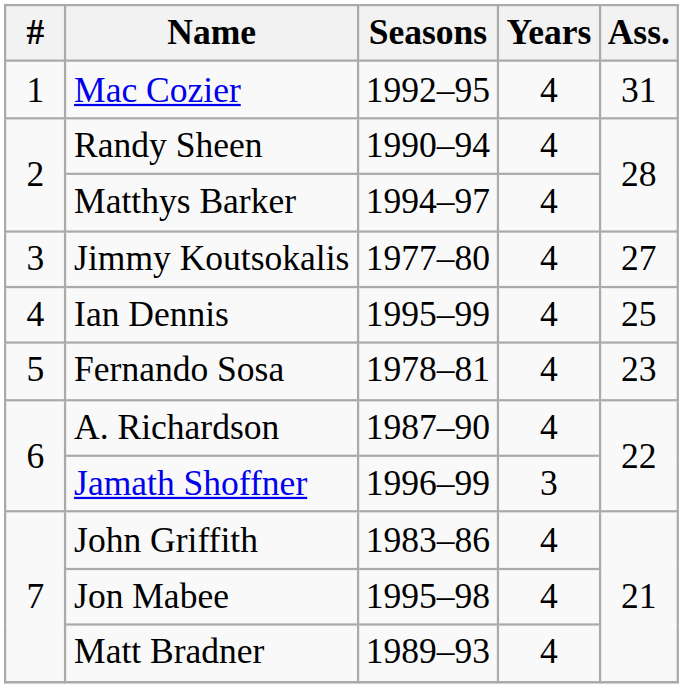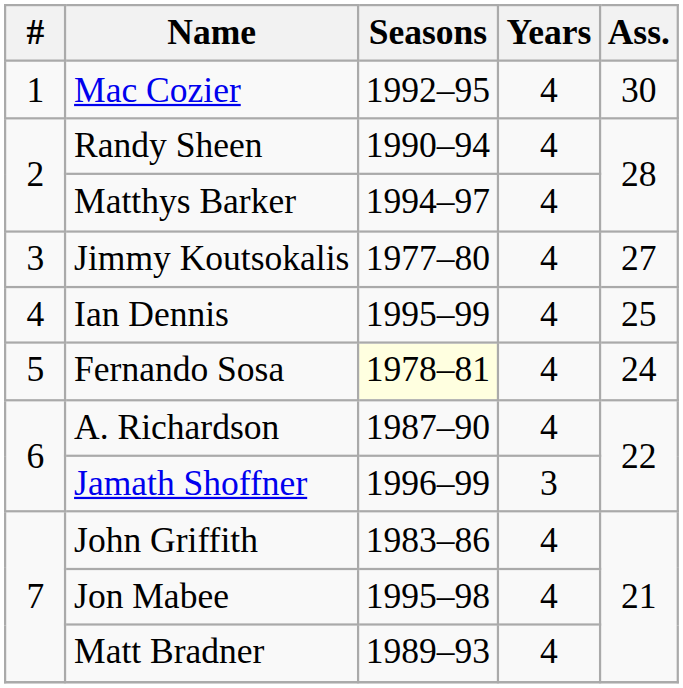(639, 88) 31 -> (639, 88) 30
(428, 370) no background -> (428, 370) lightyellow background
(639, 370) 23 -> (639, 370) 24
